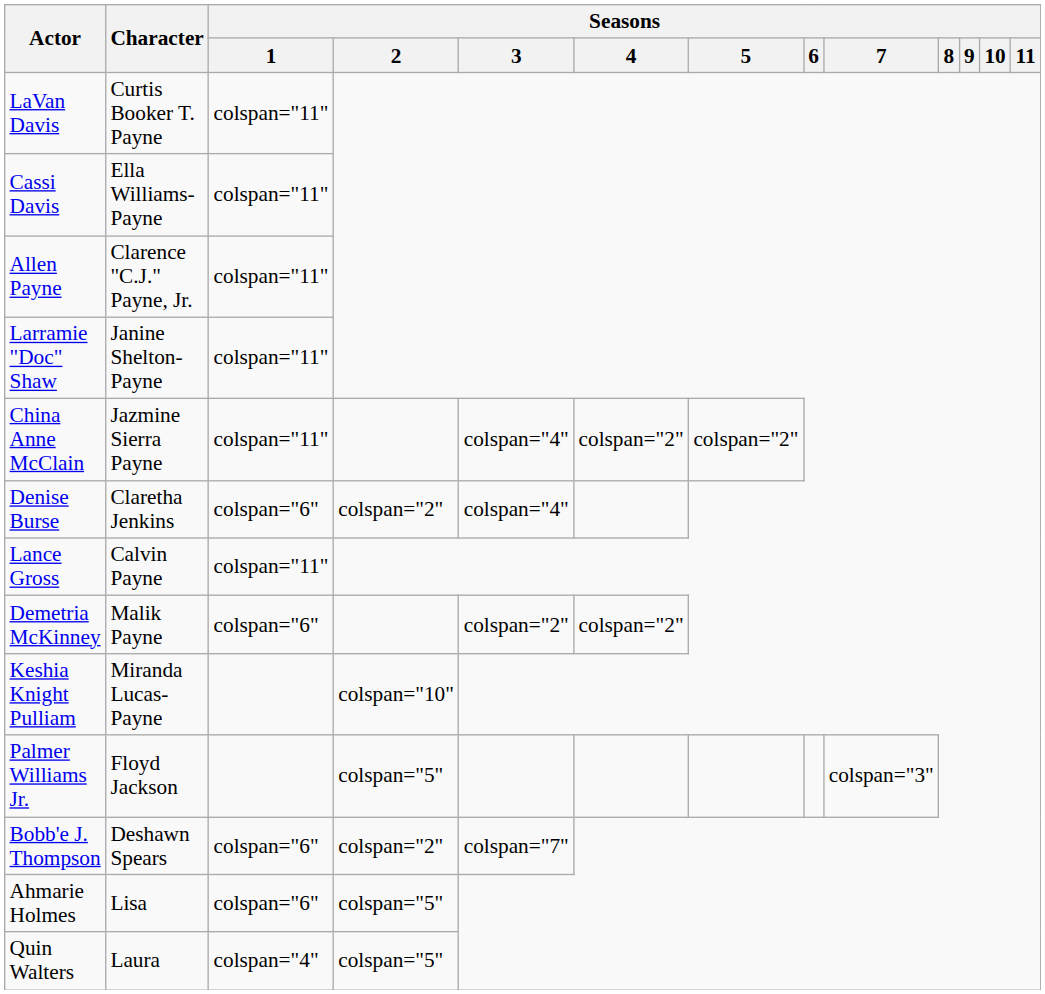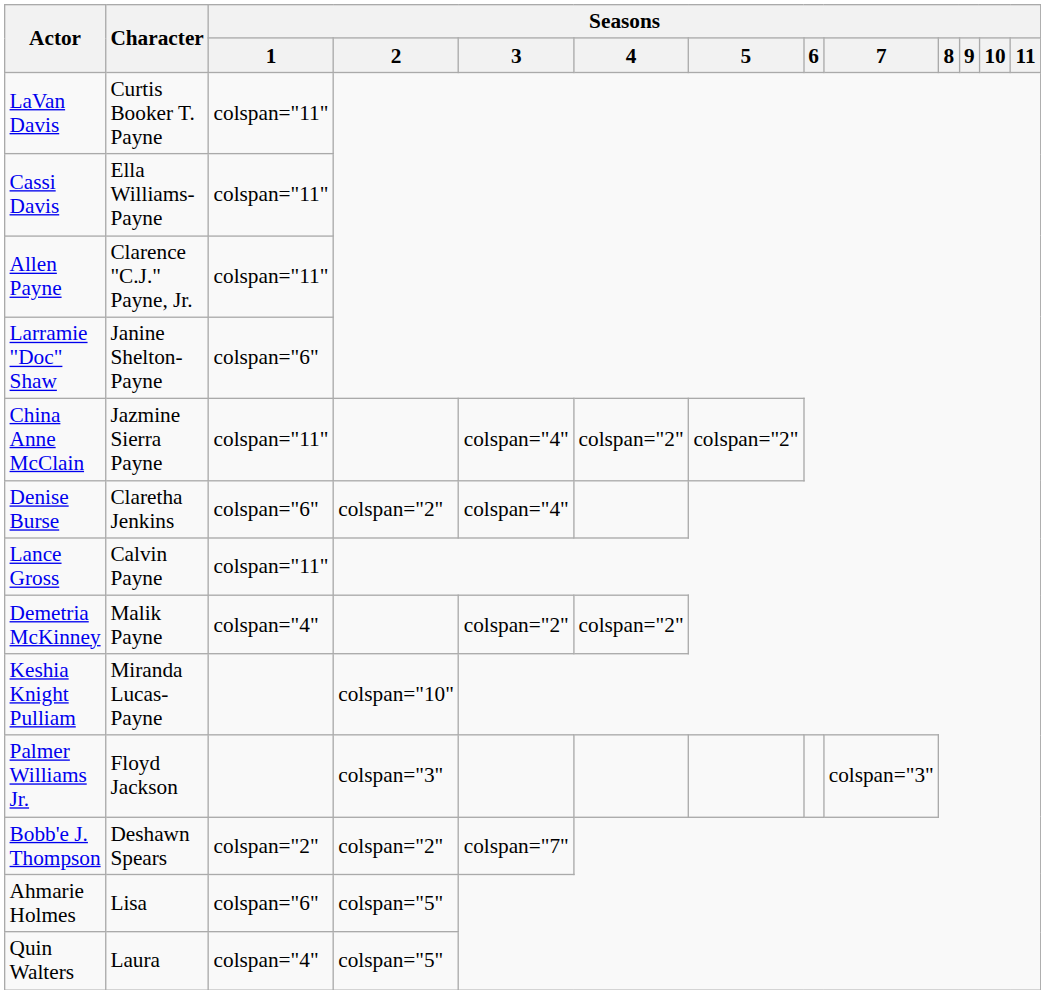(271, 357) colspan="11" -> (266, 357) colspan="6"
(266, 624) colspan="6" -> (266, 624) colspan="4"
(391, 775) colspan="5" -> (391, 775) colspan="3"
(266, 845) colspan="6" -> (266, 845) colspan="2"
